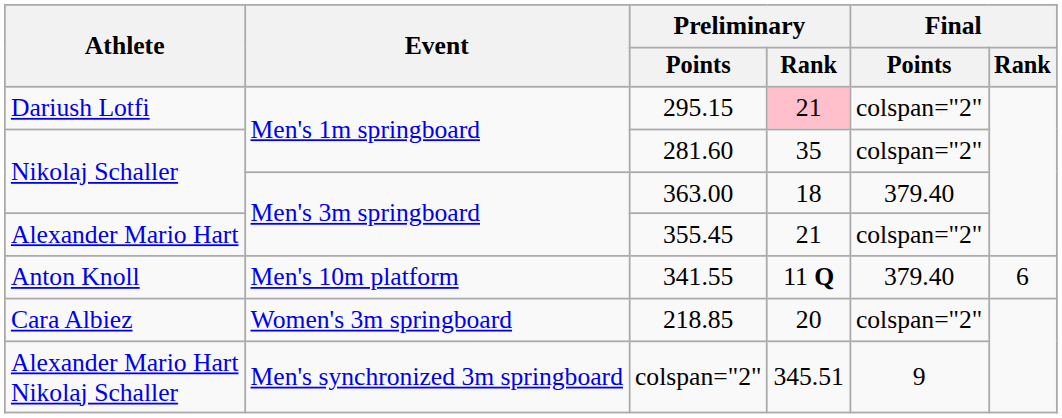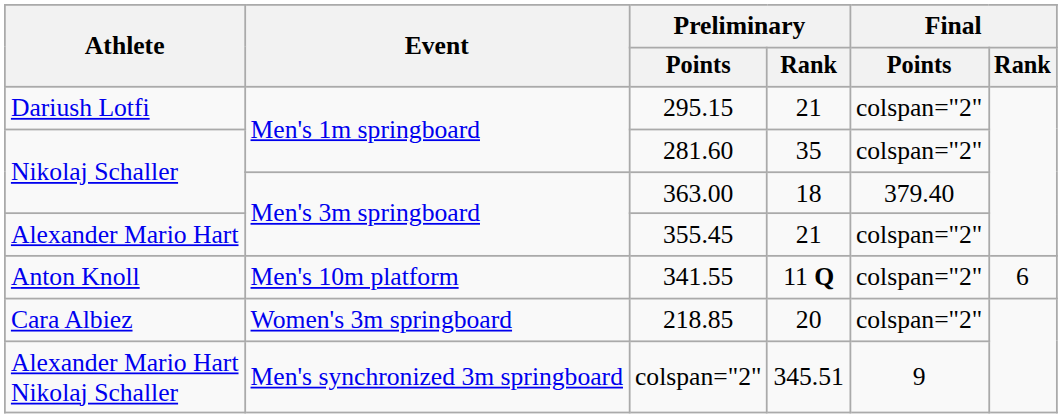(809, 108) pink background -> (809, 108) no background
(919, 277) 379.40 -> (919, 277) colspan="2"
